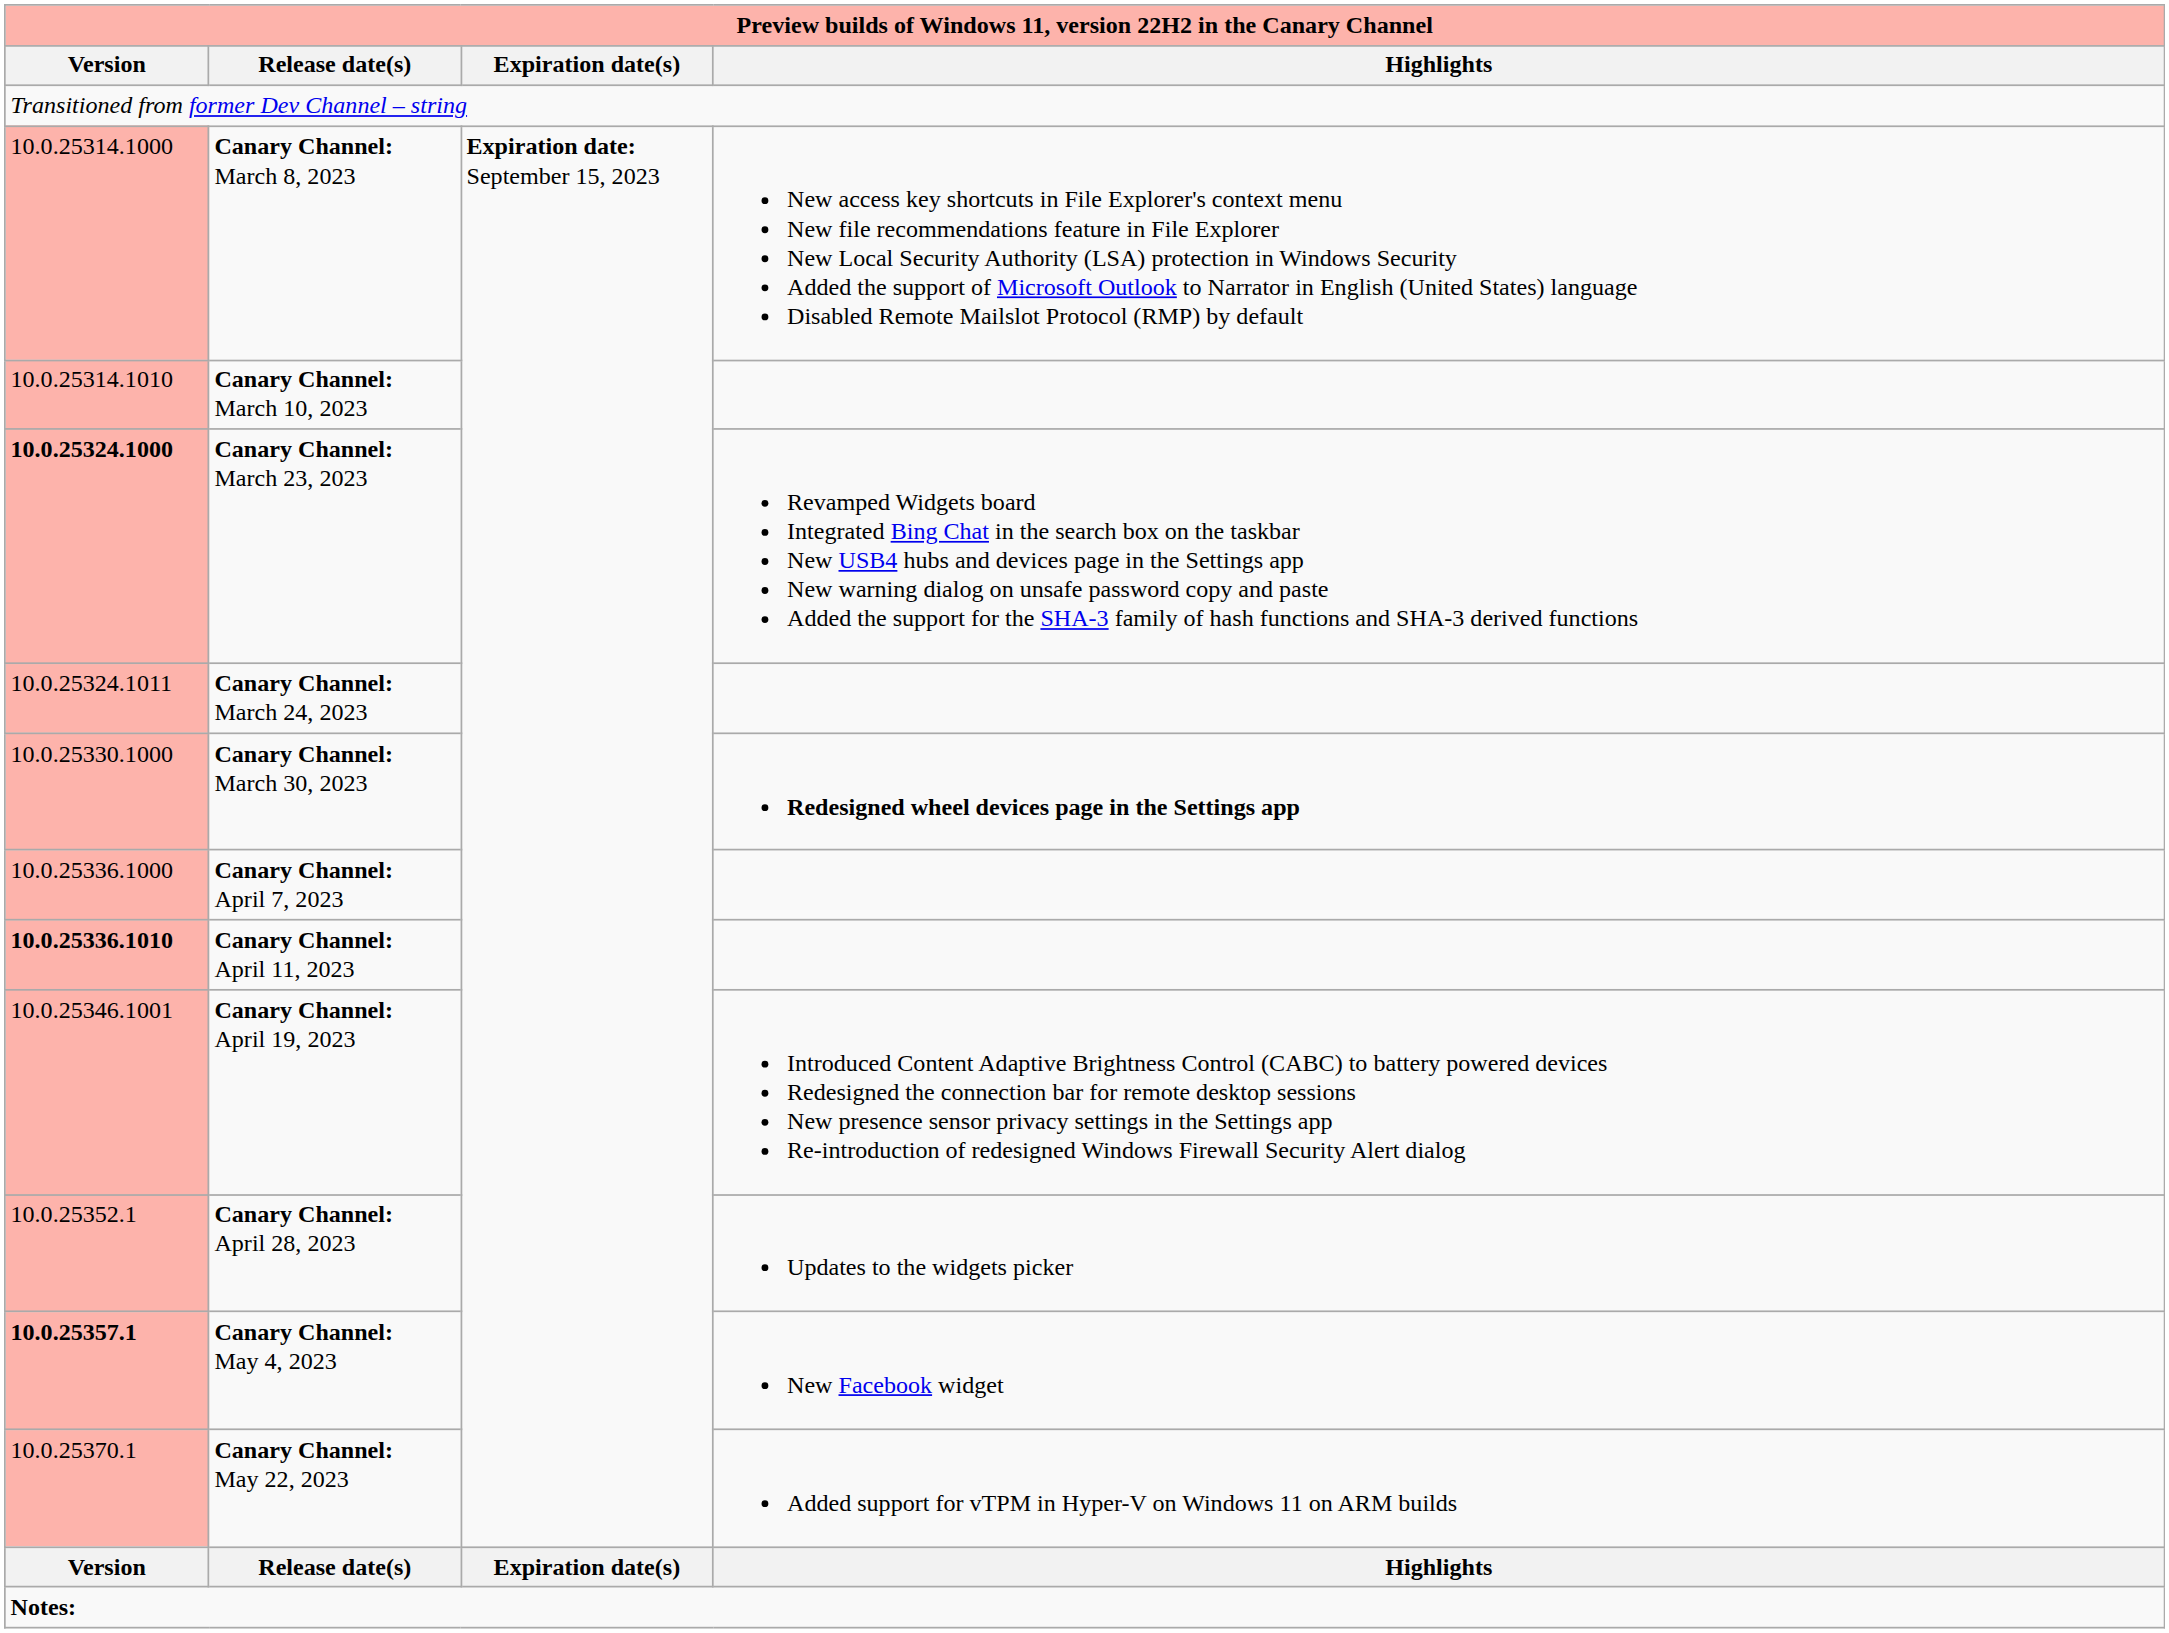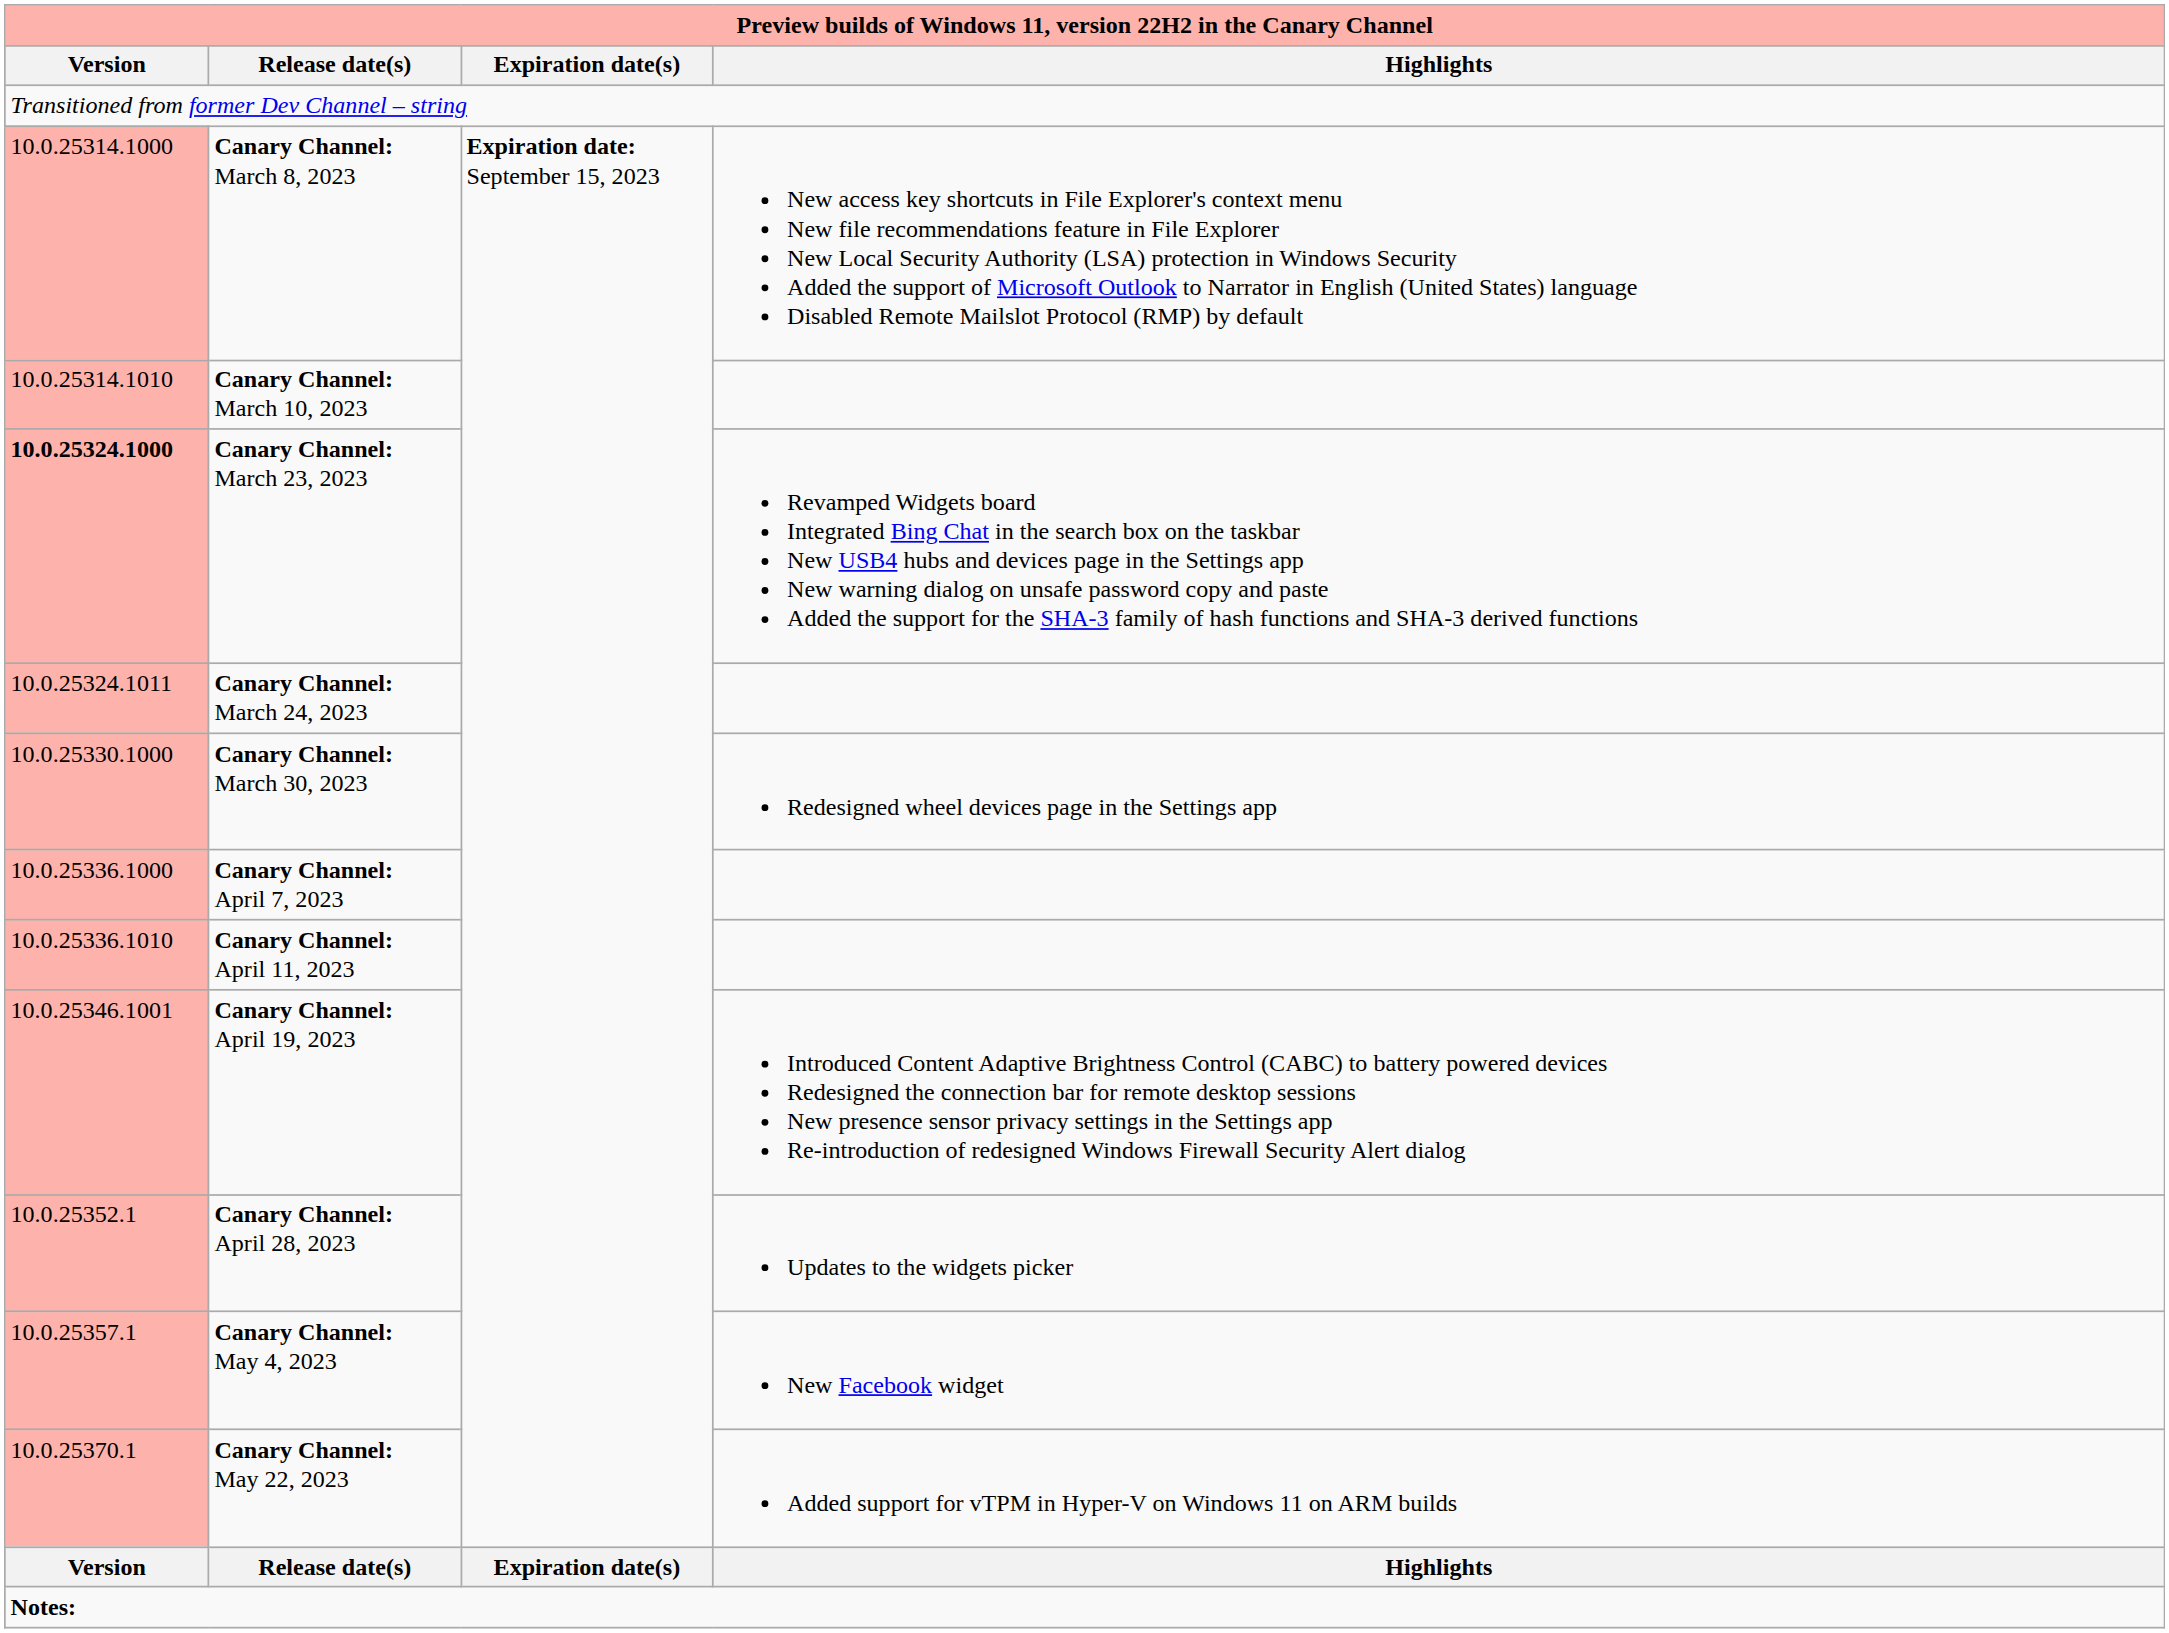(1439, 806) bold -> (1439, 806) normal
(92, 939) bold -> (92, 939) normal
(74, 1331) bold -> (74, 1331) normal
